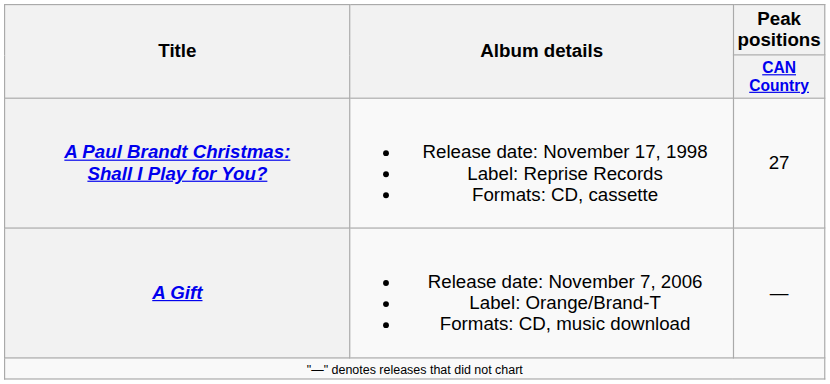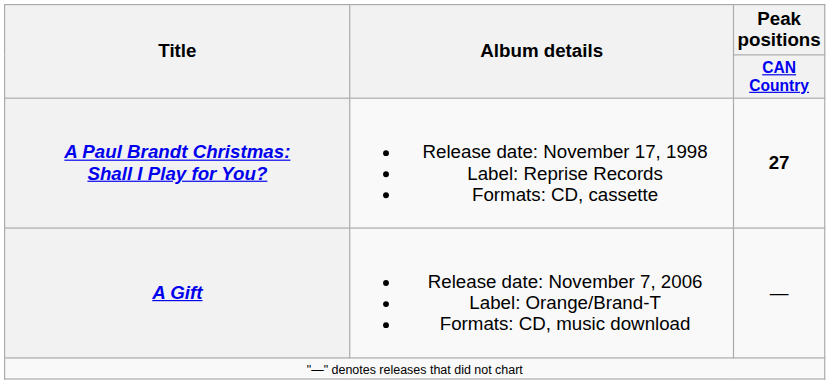(779, 162) normal -> (779, 162) bold
